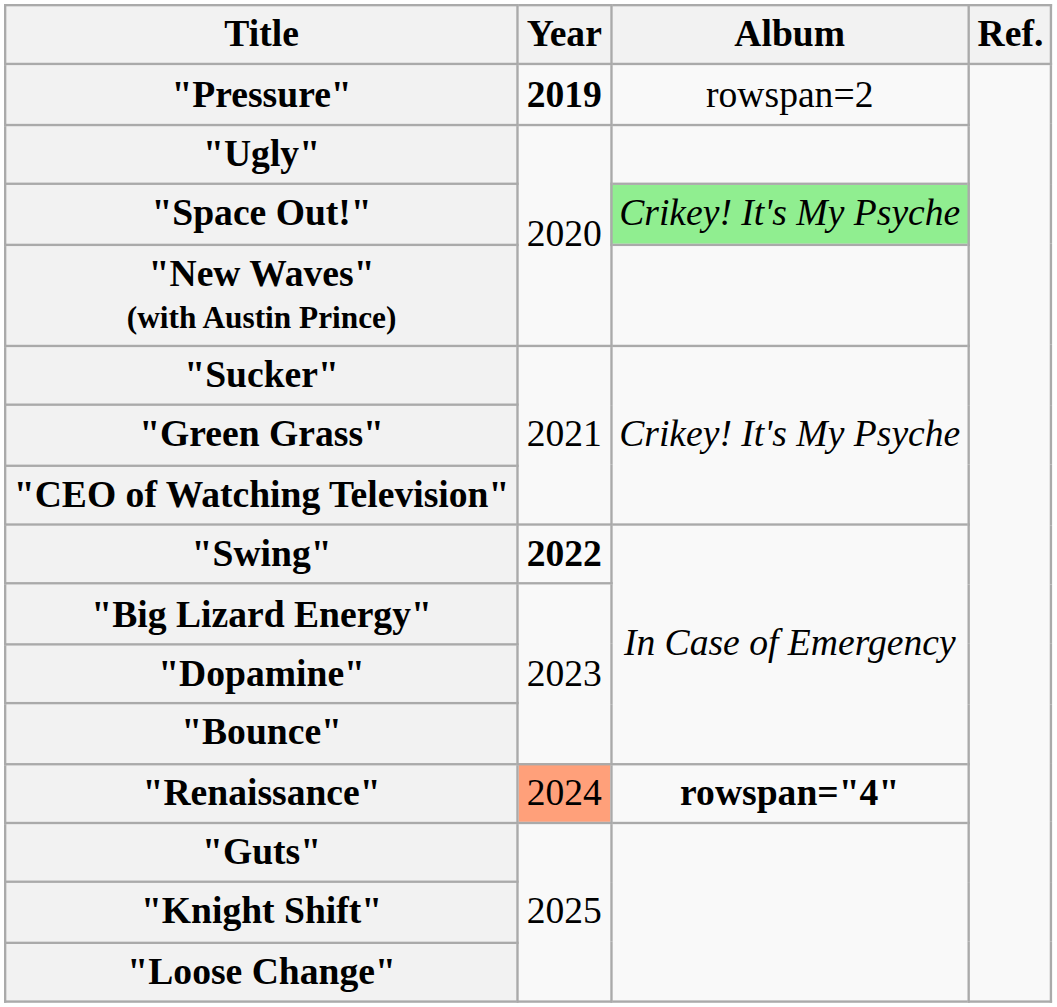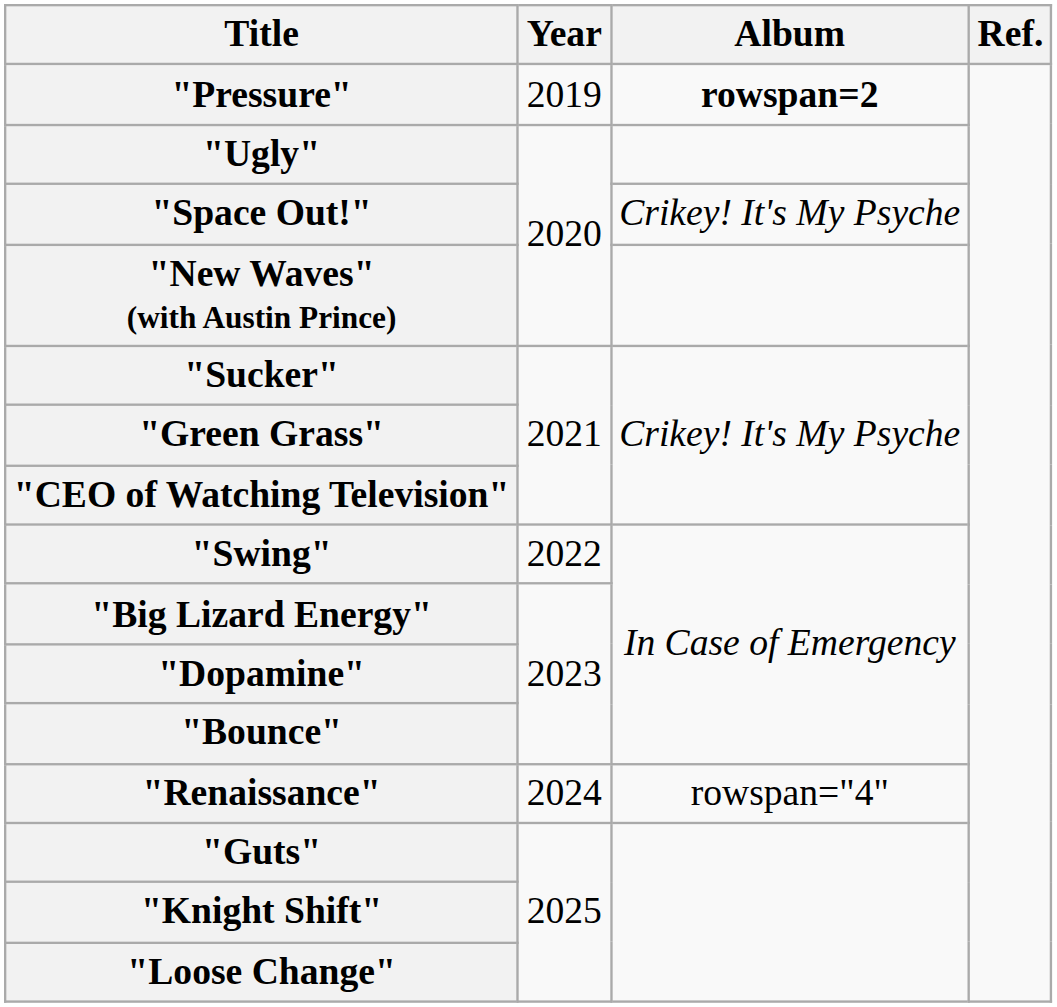(564, 93) bold -> (564, 93) normal
(790, 93) normal -> (790, 93) bold
(790, 213) lightgreen background -> (790, 213) no background
(564, 553) bold -> (564, 553) normal
(564, 792) lightsalmon background -> (564, 792) no background
(790, 792) bold -> (790, 792) normal
